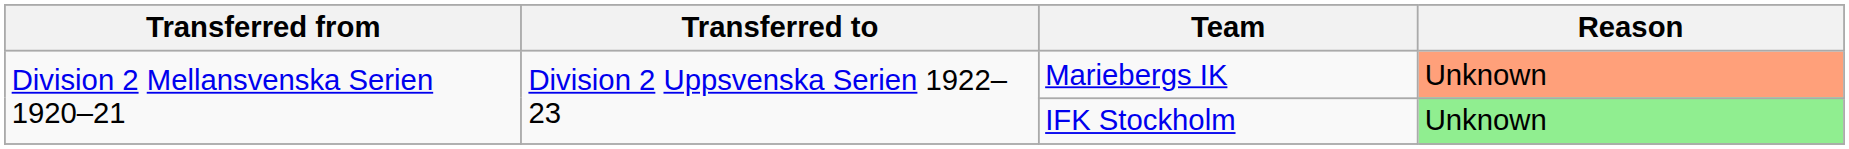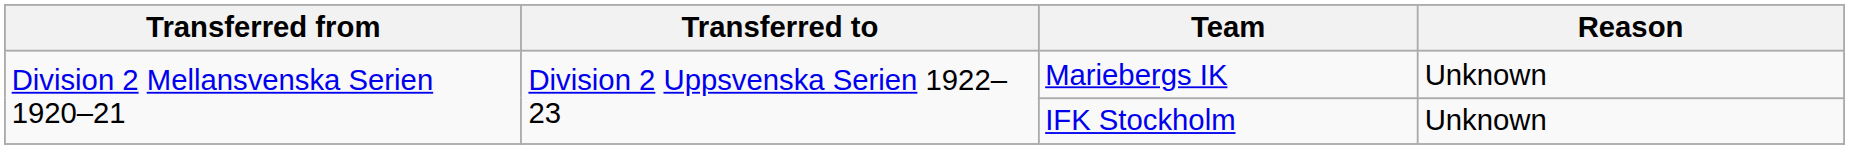(1486, 74) lightsalmon background -> (1486, 74) no background
(1486, 120) lightgreen background -> (1486, 120) no background
